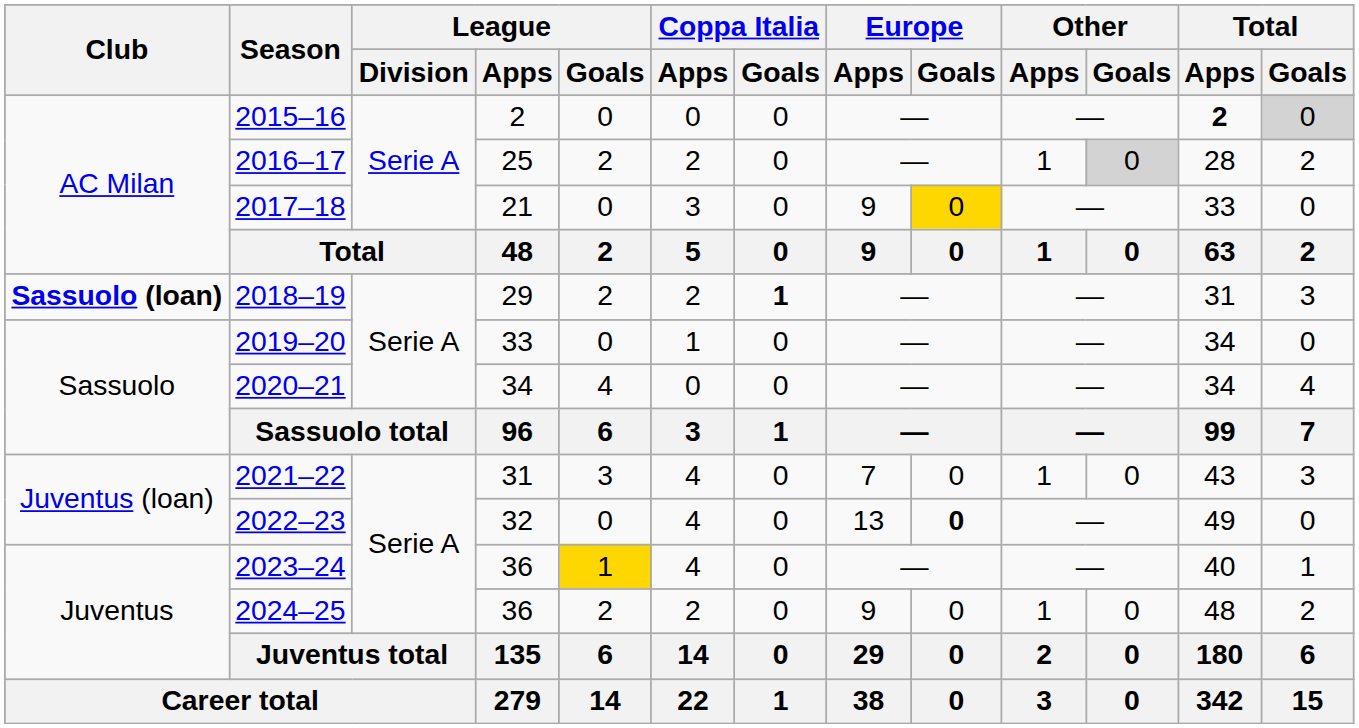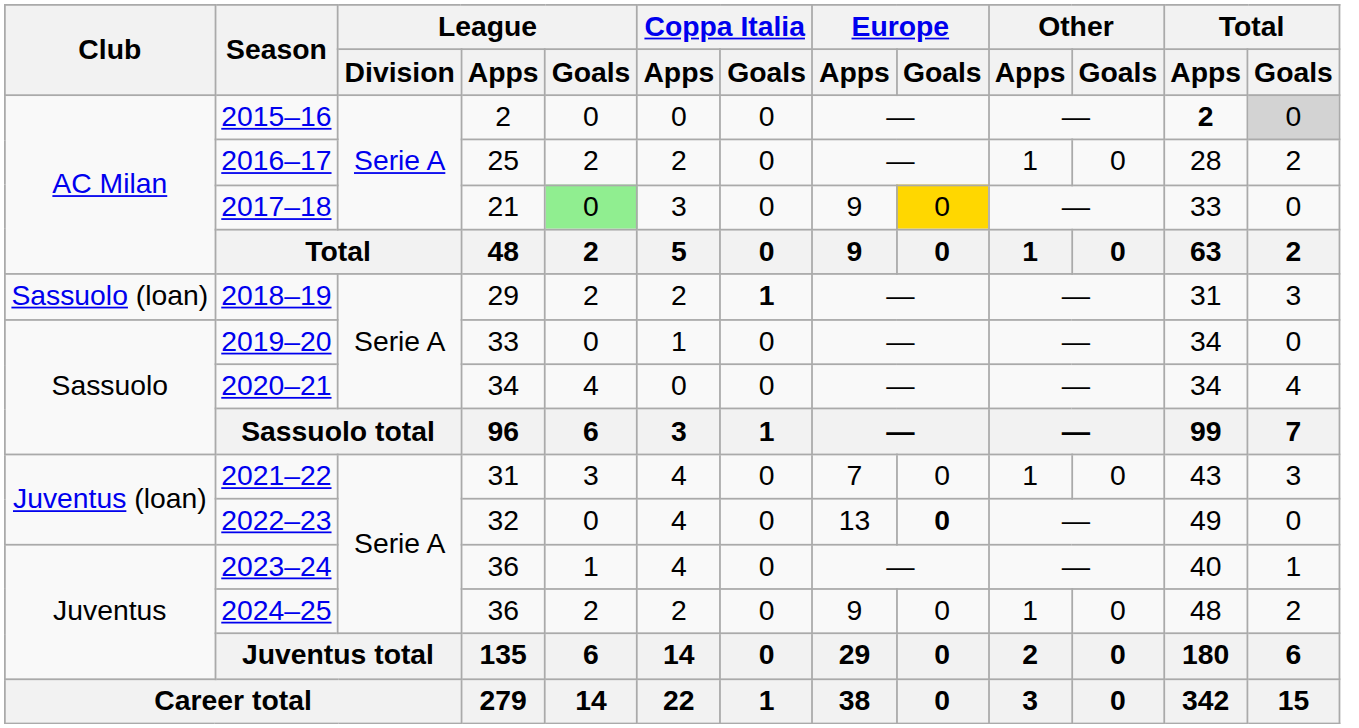(1132, 161) lightgrey background -> (1118, 161) no background
(605, 206) no background -> (591, 206) lightgreen background
(117, 296) bold -> (110, 296) normal
(605, 565) gold background -> (591, 565) no background
